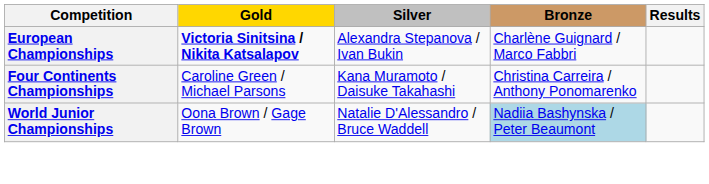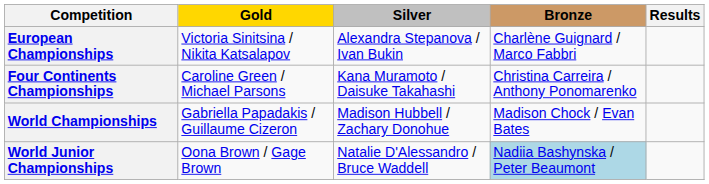(242, 45) bold -> (237, 45) normal
+ row: (82, 122)
